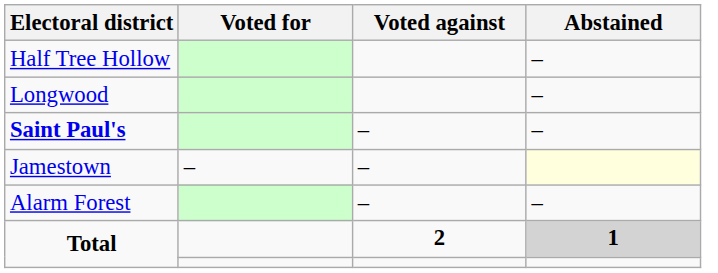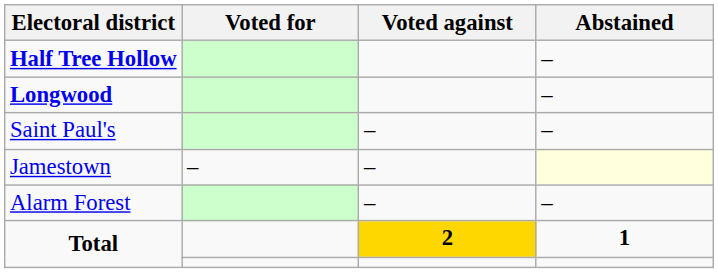(90, 58) normal -> (93, 58) bold
(59, 94) normal -> (61, 94) bold
(68, 130) bold -> (63, 130) normal
(439, 238) no background -> (447, 238) gold background
(613, 238) lightgrey background -> (624, 238) no background
